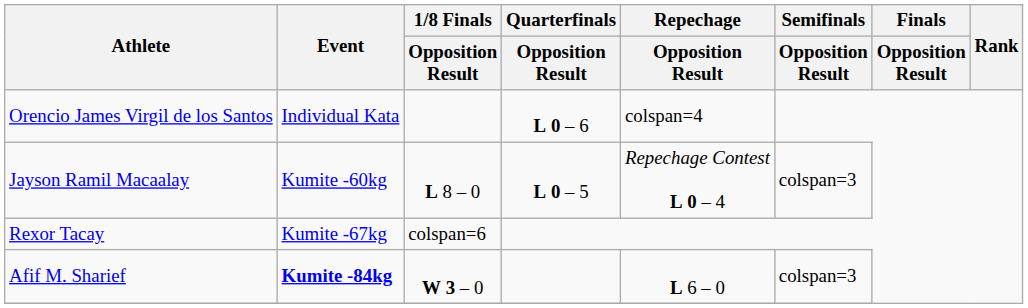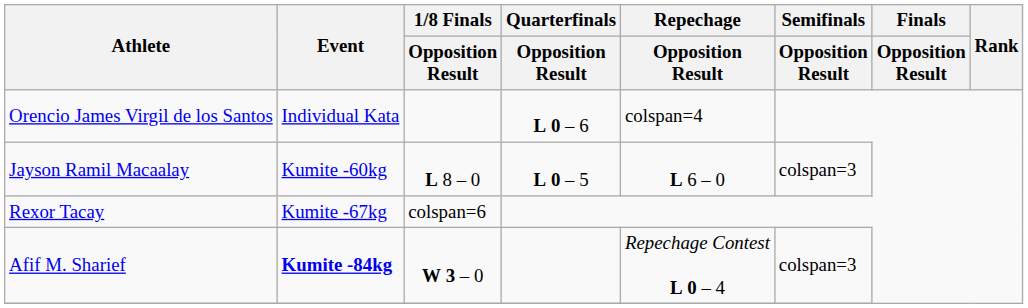(697, 180) Repechage Contest L 0 – 4 -> (697, 180) L 6 – 0
(697, 287) L 6 – 0 -> (697, 265) Repechage Contest L 0 – 4
